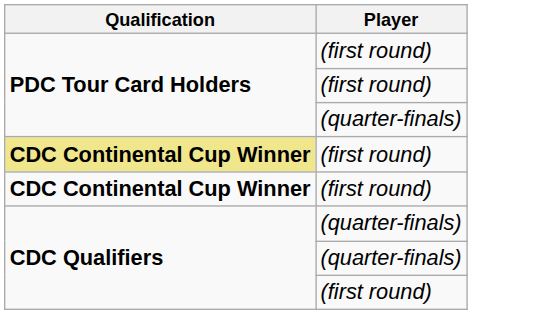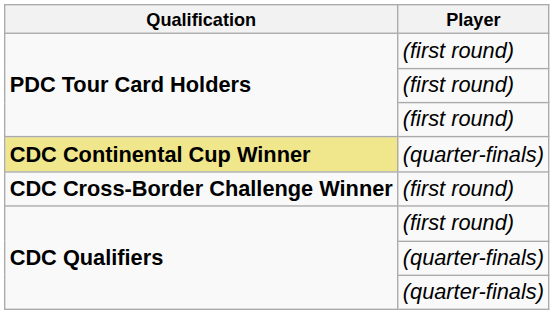(391, 119) (quarter-finals) -> (458, 119) (first round)
(376, 154) (first round) -> (473, 154) (quarter-finals)
(160, 188) CDC Continental Cup Winner -> (201, 188) CDC Cross-Border Challenge Winner
(391, 223) (quarter-finals) -> (458, 223) (first round)
(376, 292) (first round) -> (473, 292) (quarter-finals)
